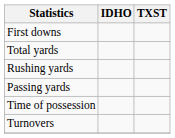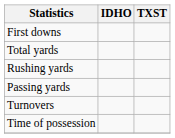rows swapped: (30, 123) <-> (51, 105)
